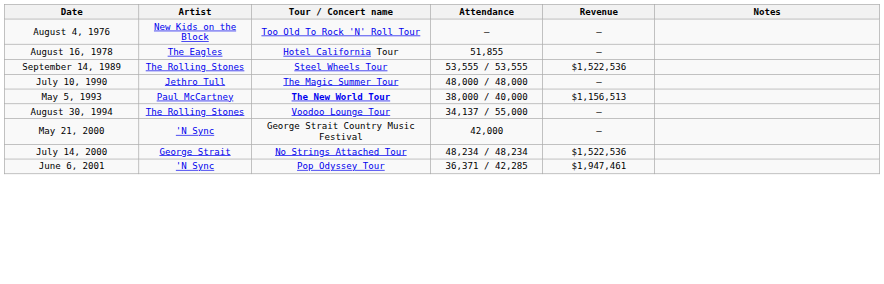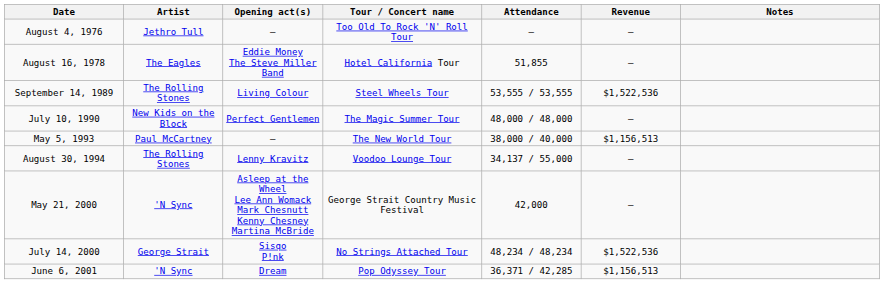+ column: (273, 12)
(195, 32) New Kids on the Block -> (173, 32) Jethro Tull
(195, 82) Jethro Tull -> (173, 118) New Kids on the Block
(341, 96) bold -> (402, 138) normal
(599, 166) $1,947,461 -> (631, 271) $1,156,513
